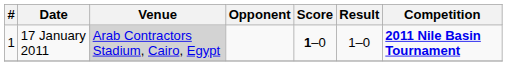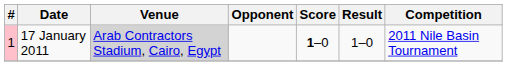(11, 43) no background -> (11, 43) pink background
(433, 43) bold -> (434, 43) normal
